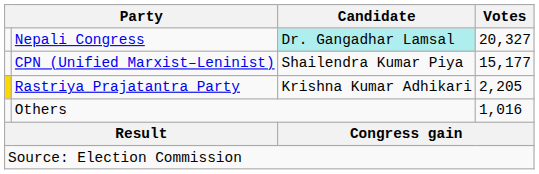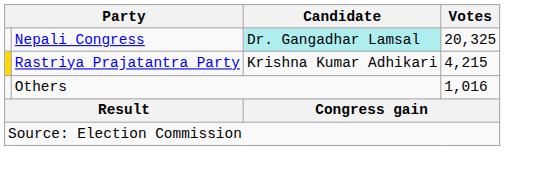(505, 40) 20,327 -> (470, 40) 20,325
- row: (145, 63)
(501, 87) 2,205 -> (466, 63) 4,215
